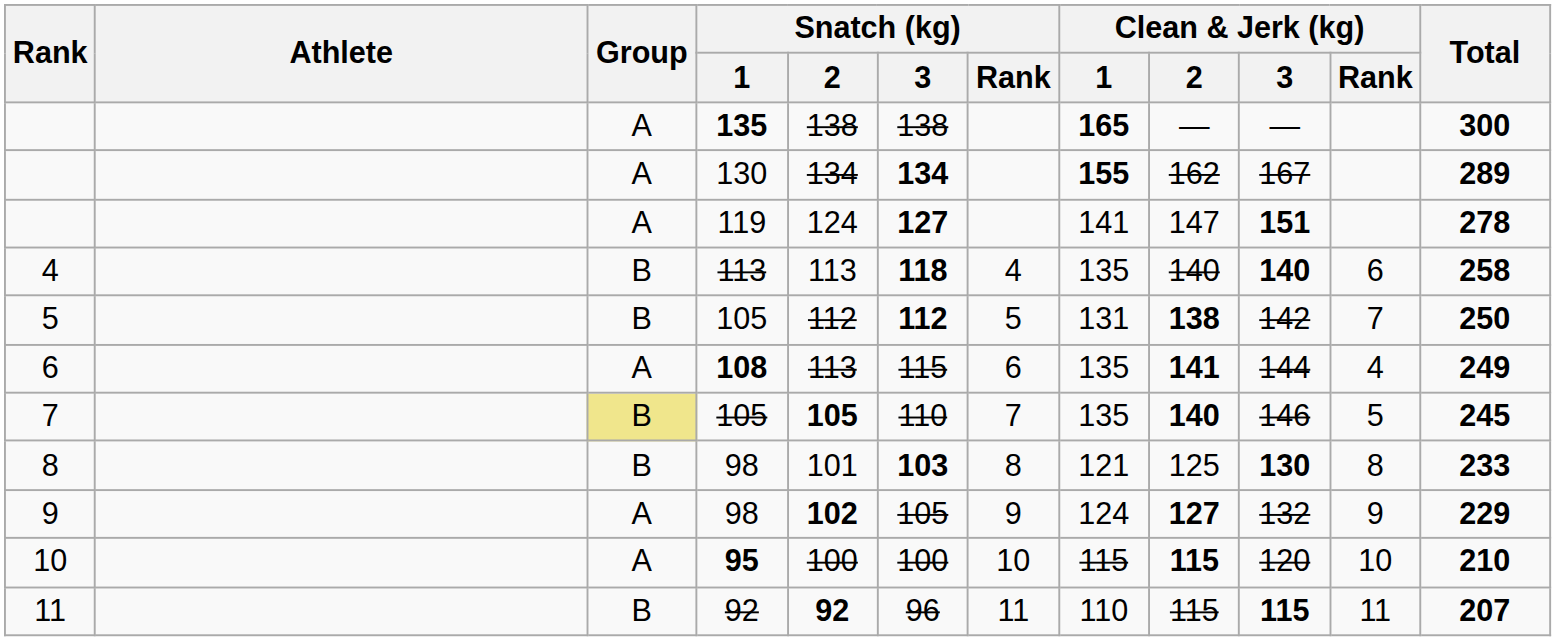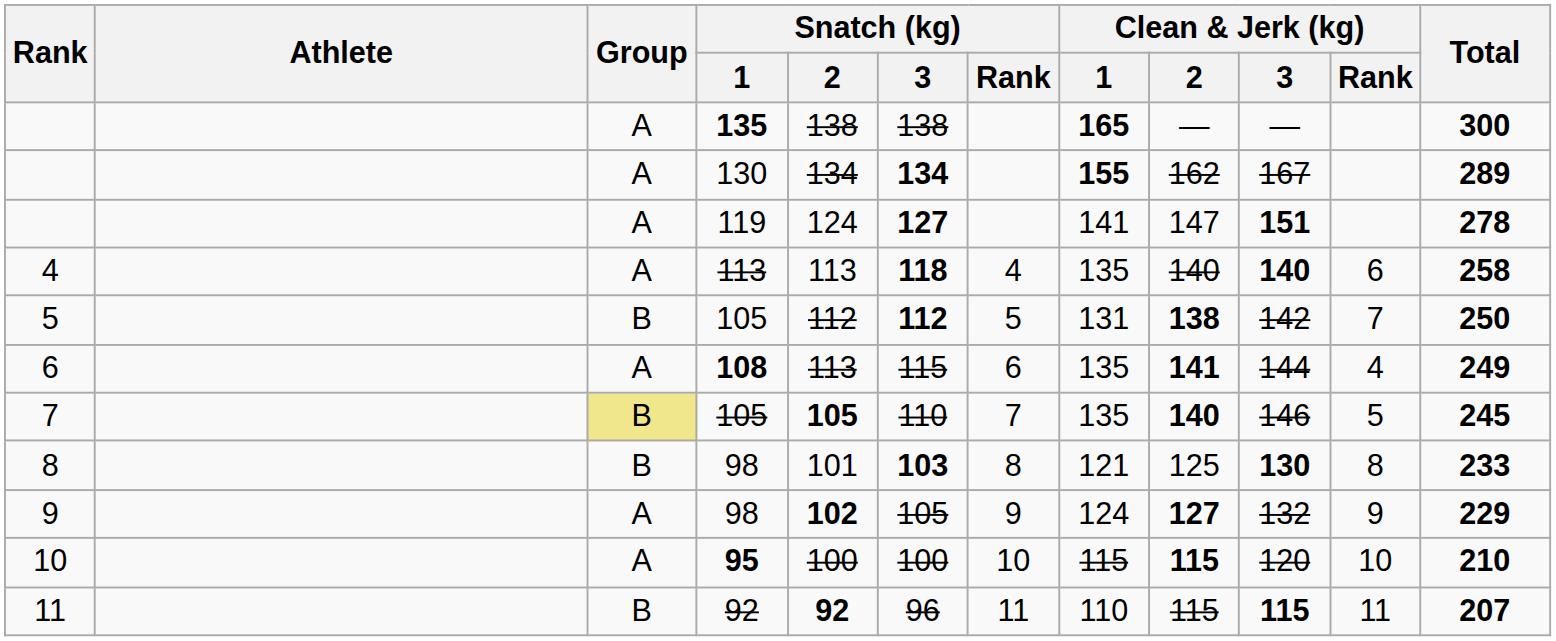(642, 271) B -> (642, 271) A
